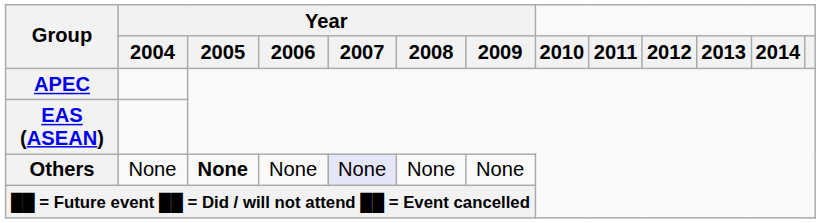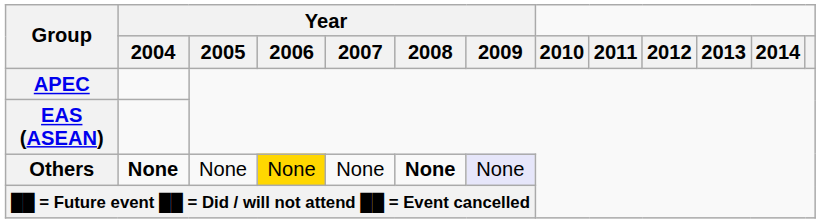(152, 169) normal -> (153, 169) bold
(223, 169) bold -> (223, 169) normal
(293, 169) no background -> (292, 169) gold background
(362, 169) lavender background -> (360, 169) no background
(431, 169) normal -> (430, 169) bold
(500, 169) no background -> (500, 169) lavender background
